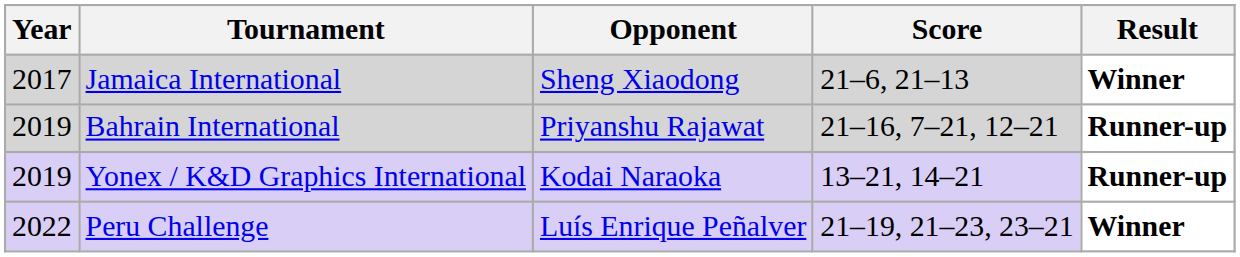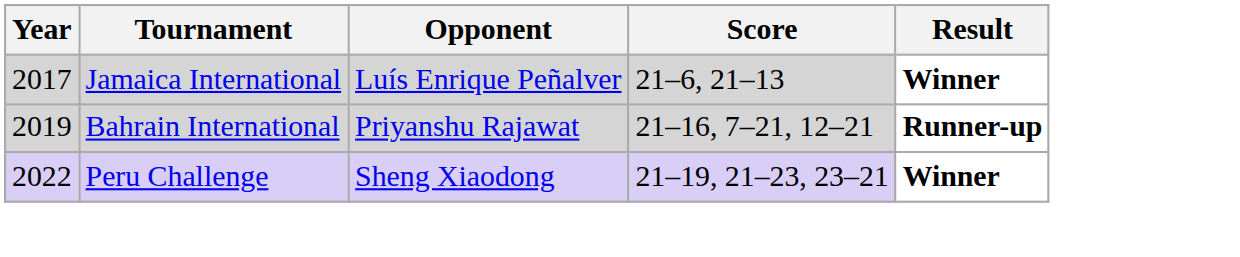(640, 78) Sheng Xiaodong -> (488, 78) Luís Enrique Peñalver
- row: (306, 176)
(673, 226) Luís Enrique Peñalver -> (455, 176) Sheng Xiaodong
